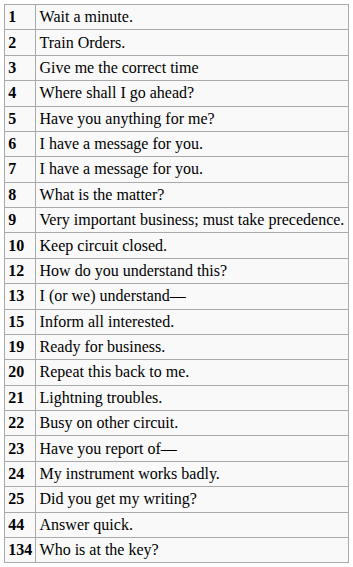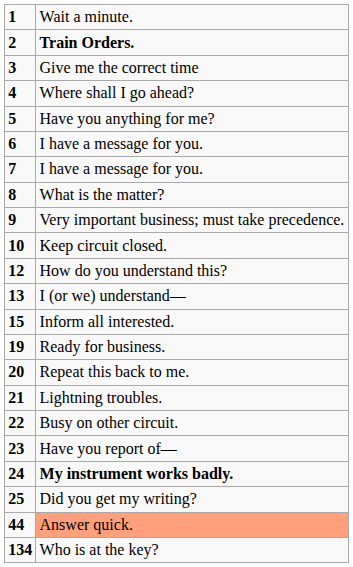(82, 42) normal -> (87, 42) bold
(130, 473) normal -> (136, 473) bold
(86, 524) no background -> (86, 524) lightsalmon background
